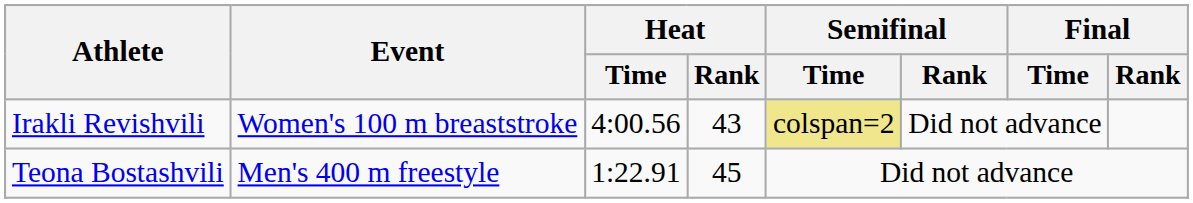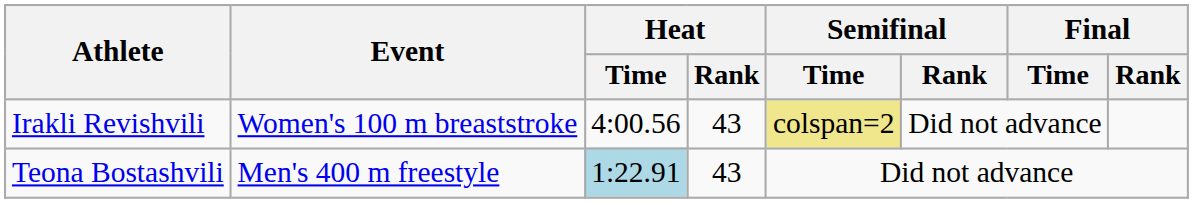(636, 172) no background -> (636, 172) lightblue background
(727, 172) 45 -> (727, 172) 43
